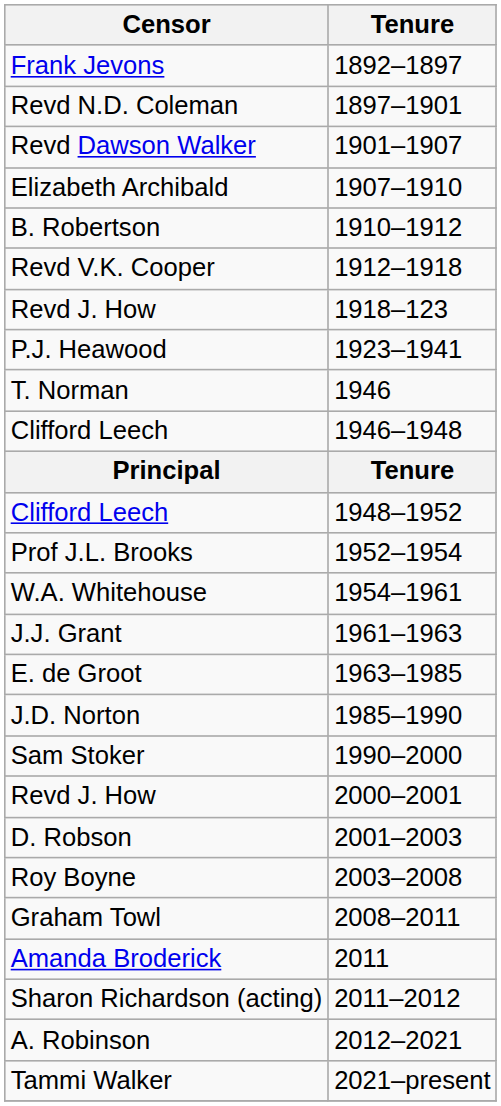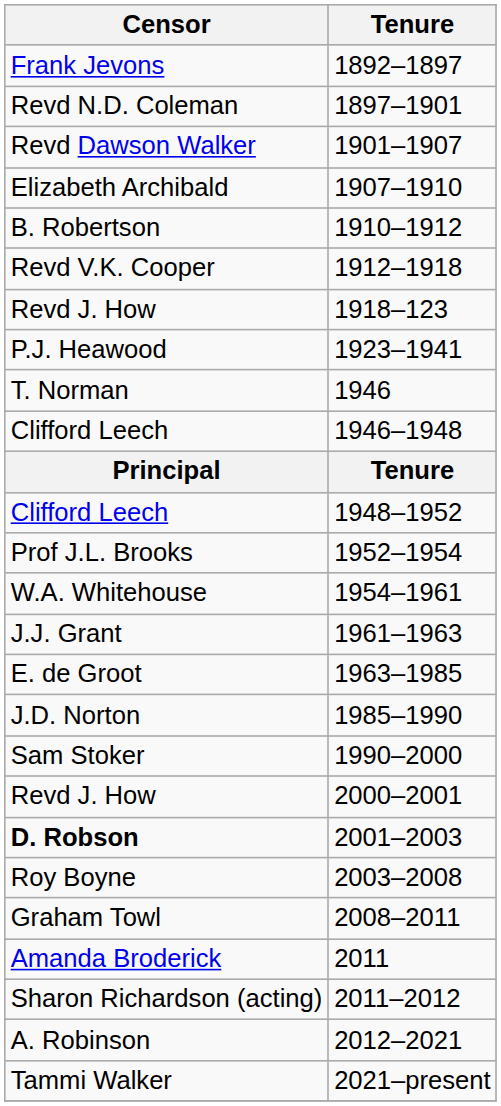(71, 836) normal -> (75, 836) bold
